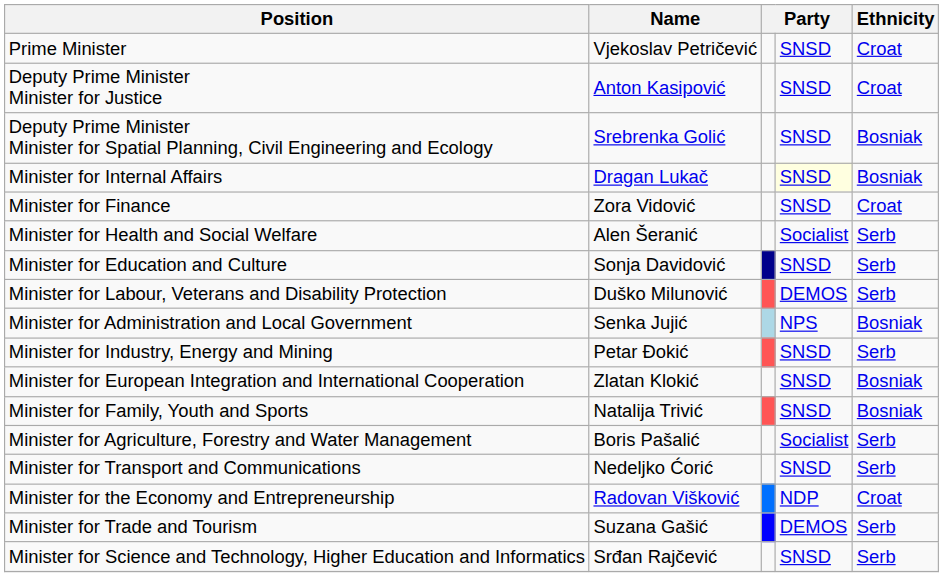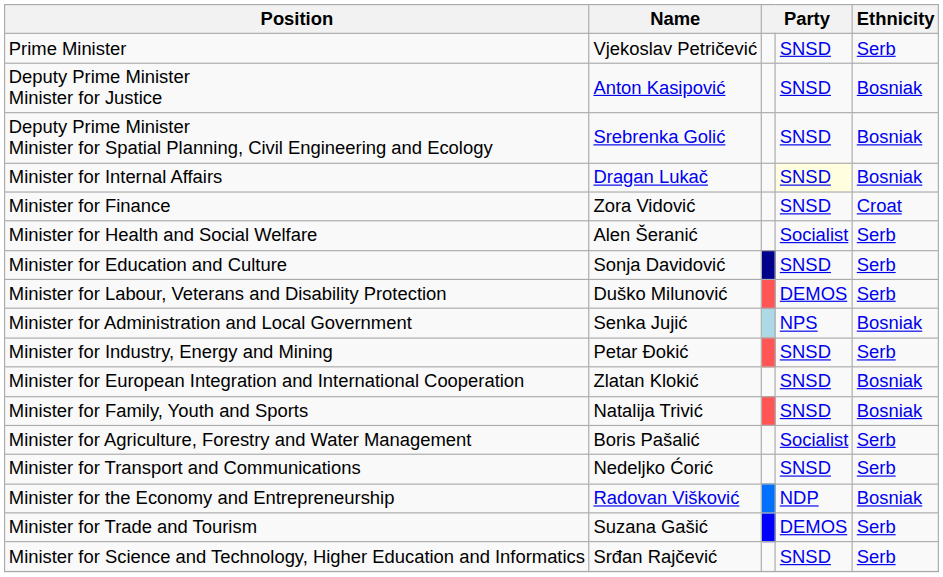(879, 48) Croat -> (876, 48) Serb
(879, 87) Croat -> (890, 87) Bosniak
(879, 498) Croat -> (890, 498) Bosniak
